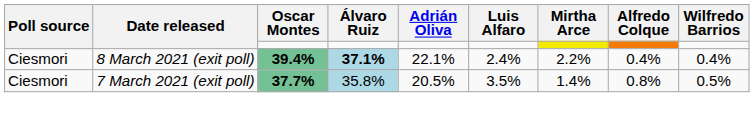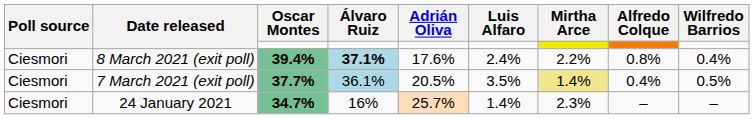(433, 59) 22.1% -> (433, 59) 17.6%
(644, 59) 0.4% -> (644, 59) 0.8%
(363, 81) 35.8% -> (363, 81) 36.1%
(573, 81) no background -> (573, 81) khaki background
(644, 81) 0.8% -> (644, 81) 0.4%
+ row: (176, 103)
